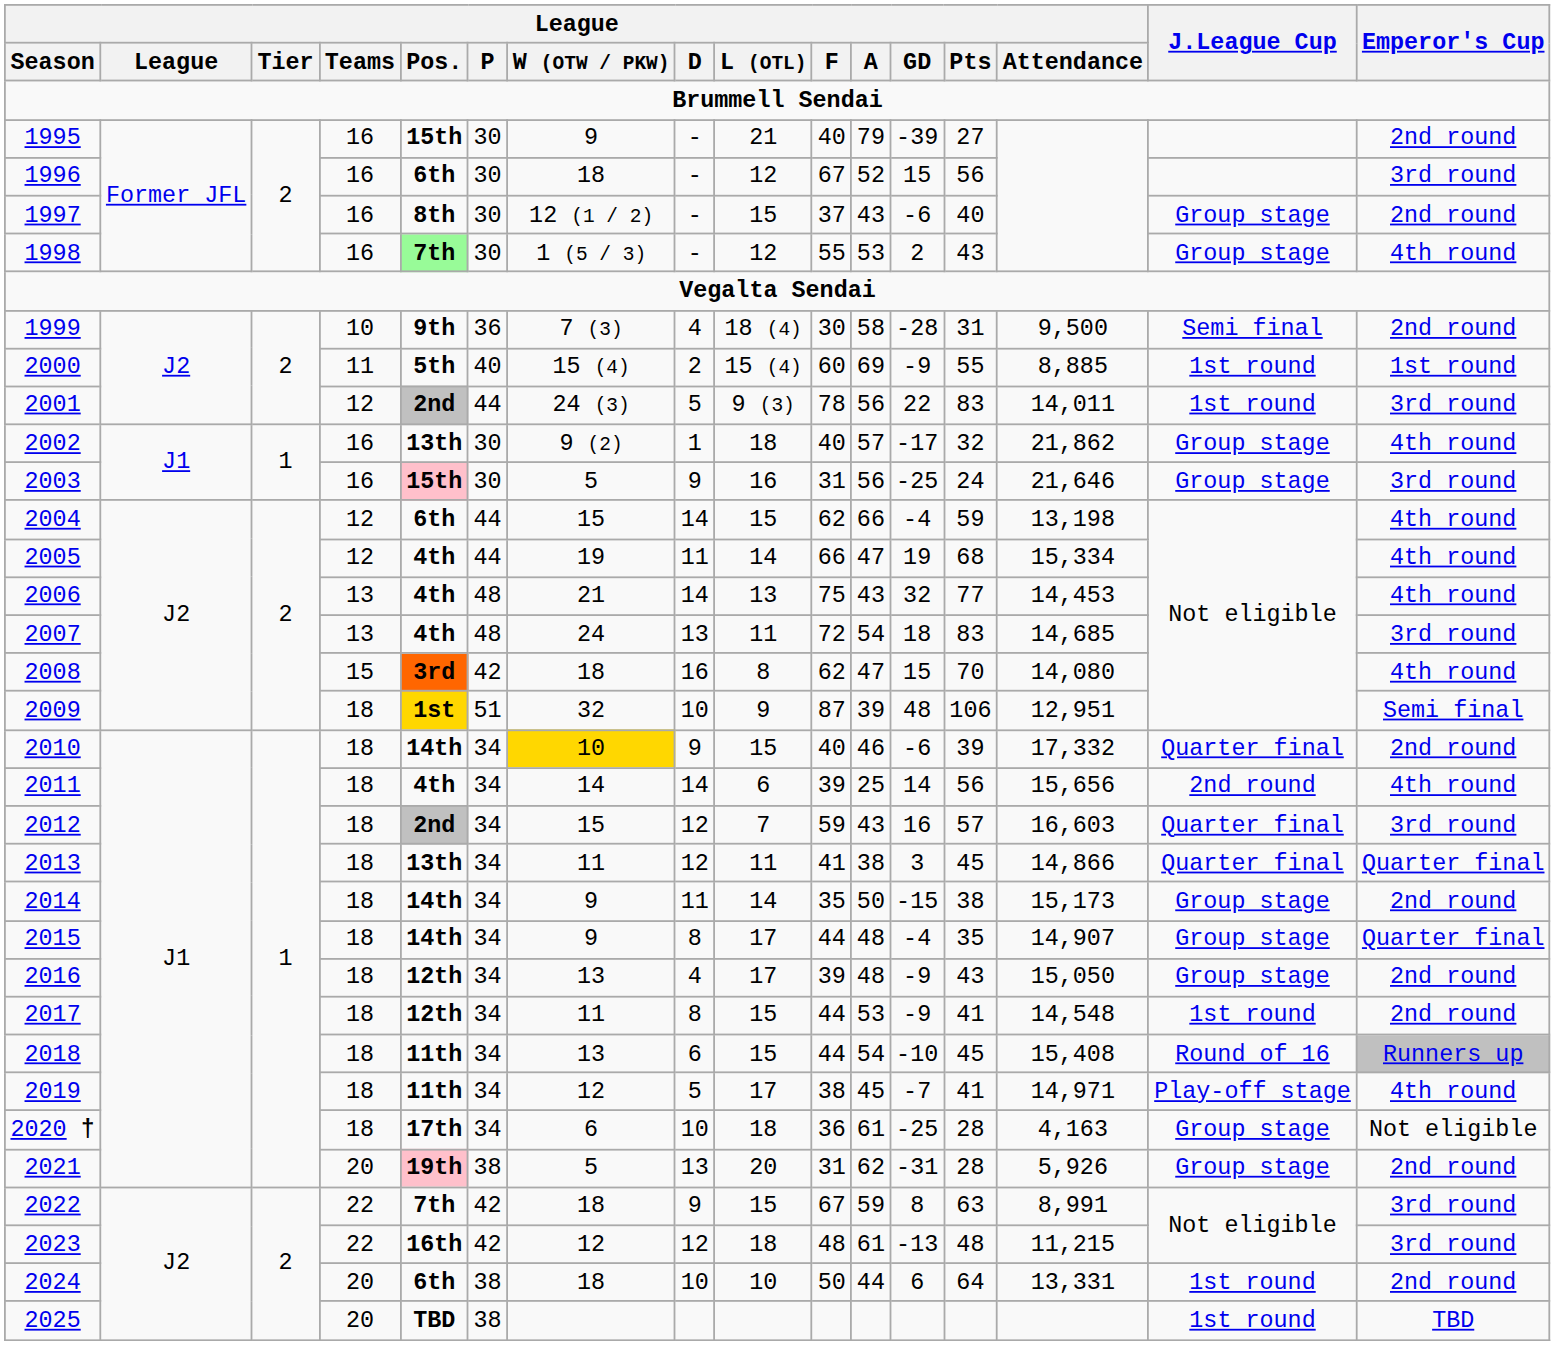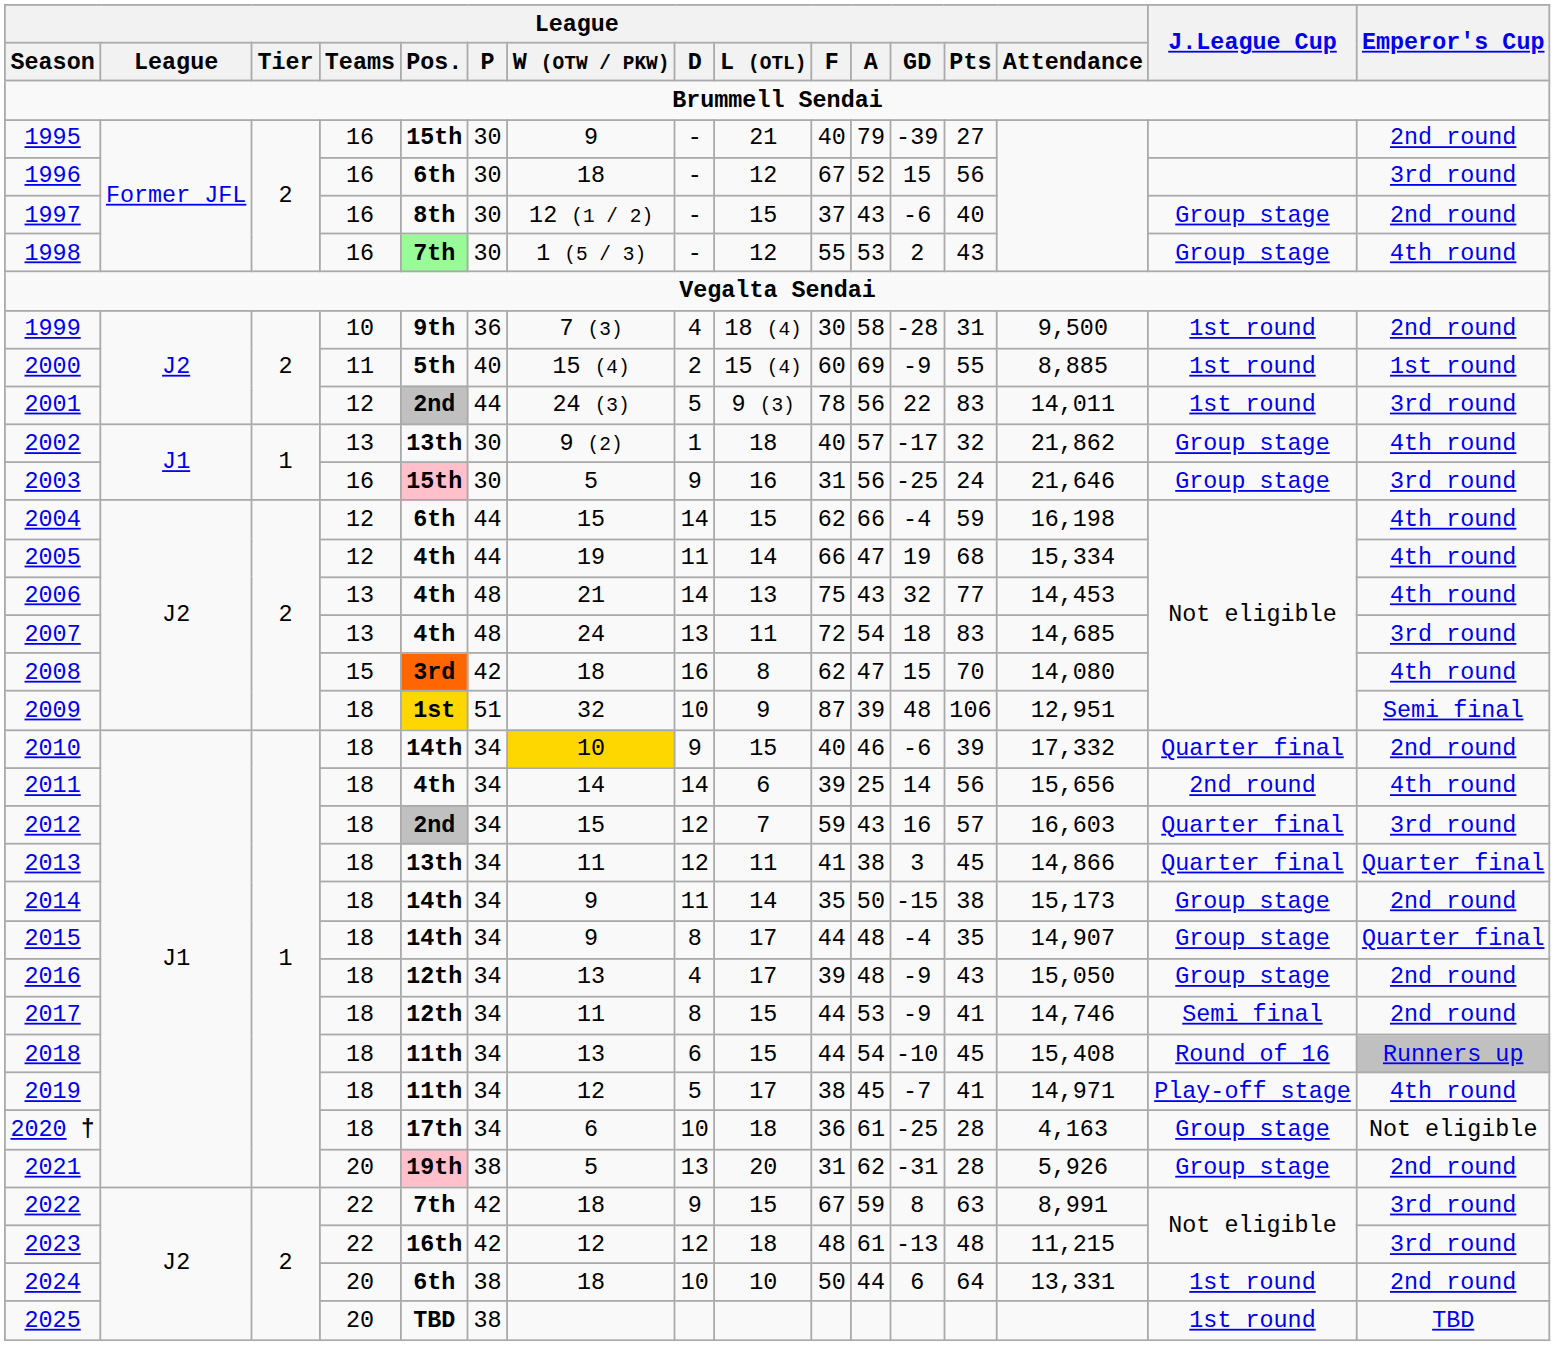(1252, 329) Semi final -> (1252, 329) 1st round
(360, 443) 16 -> (360, 443) 13
(1073, 520) 13,198 -> (1073, 520) 16,198
(1073, 1016) 14,548 -> (1073, 1016) 14,746
(1252, 1016) 1st round -> (1252, 1016) Semi final
